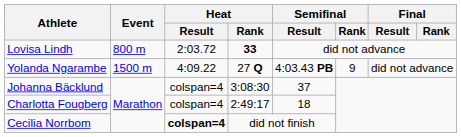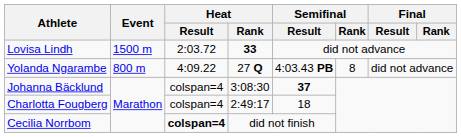(129, 50) 800 m -> (132, 50) 1500 m
(132, 68) 1500 m -> (129, 68) 800 m
(352, 68) 9 -> (352, 68) 8
(304, 87) normal -> (304, 87) bold
